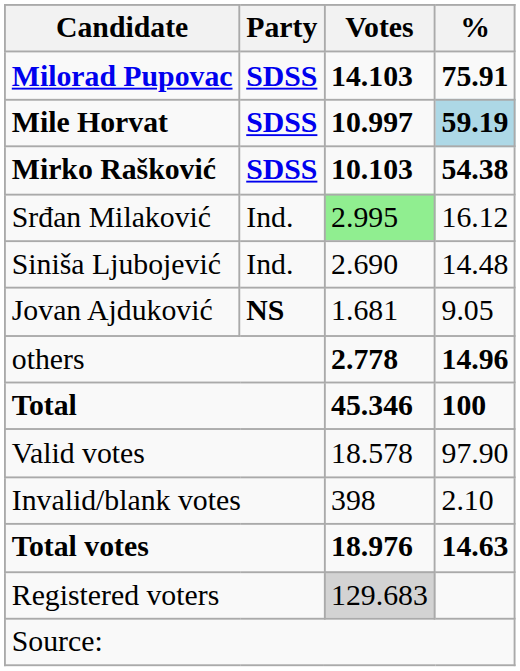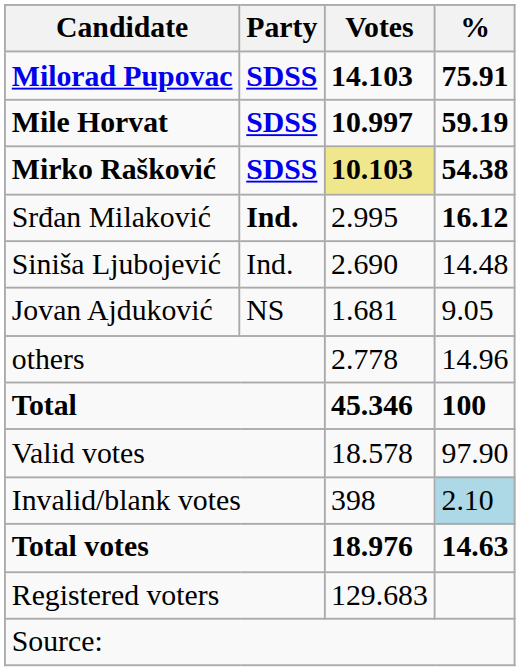(475, 122) lightblue background -> (475, 122) no background
(372, 169) no background -> (372, 169) khaki background
(270, 216) normal -> (272, 216) bold
(365, 216) lightgreen background -> (365, 216) no background
(475, 216) normal -> (475, 216) bold
(265, 311) bold -> (265, 311) normal
(365, 358) bold -> (365, 358) normal
(475, 358) bold -> (475, 358) normal
(468, 500) no background -> (468, 500) lightblue background
(379, 594) lightgrey background -> (379, 594) no background
